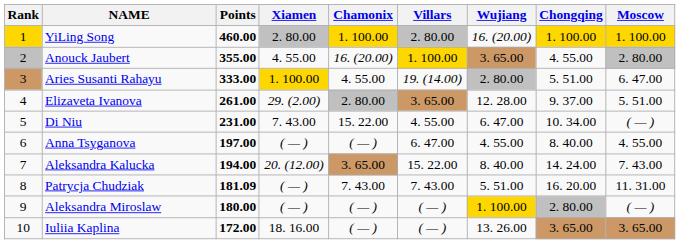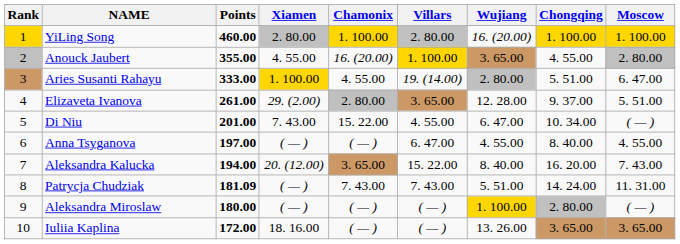(238, 121) 231.00 -> (238, 121) 201.00
(571, 164) 14. 24.00 -> (571, 164) 16. 20.00
(571, 185) 16. 20.00 -> (571, 185) 14. 24.00
